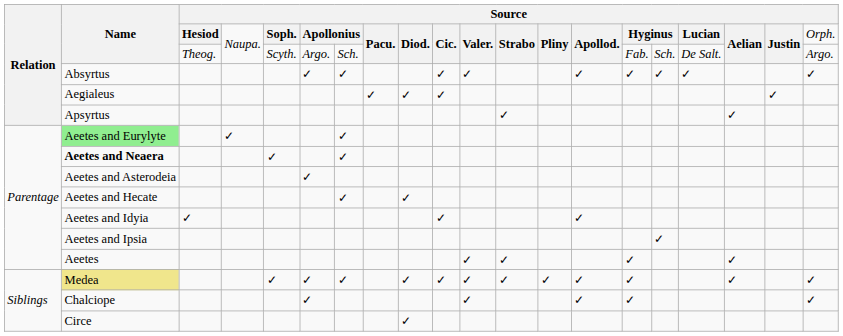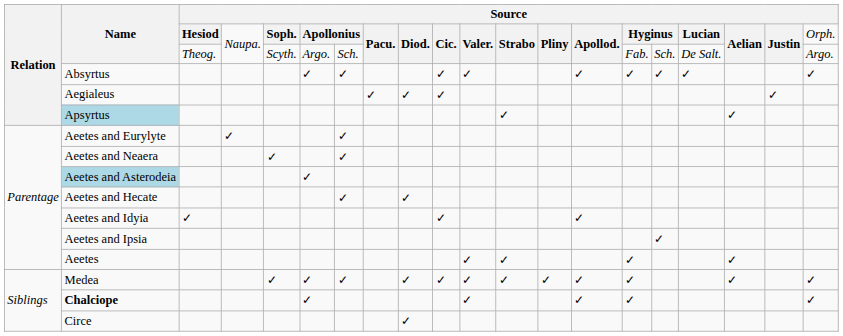(87, 115) no background -> (87, 115) lightblue background
(115, 135) lightgreen background -> (115, 135) no background
(114, 156) bold -> (111, 156) normal
(120, 177) no background -> (120, 177) lightblue background
(82, 279) khaki background -> (82, 279) no background
(90, 300) normal -> (91, 300) bold
